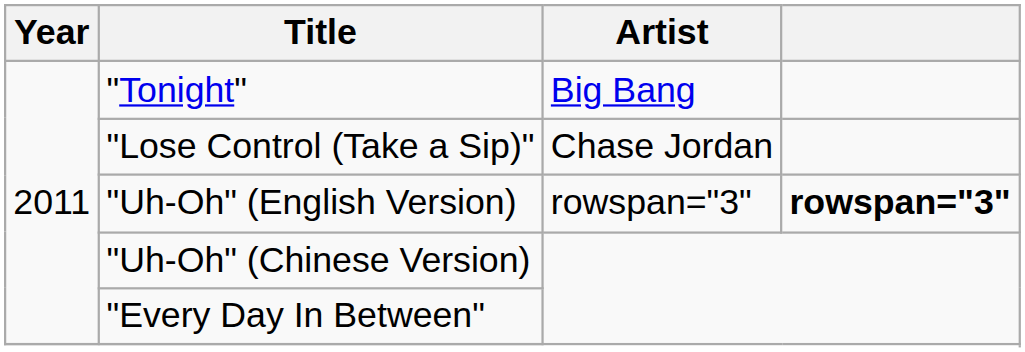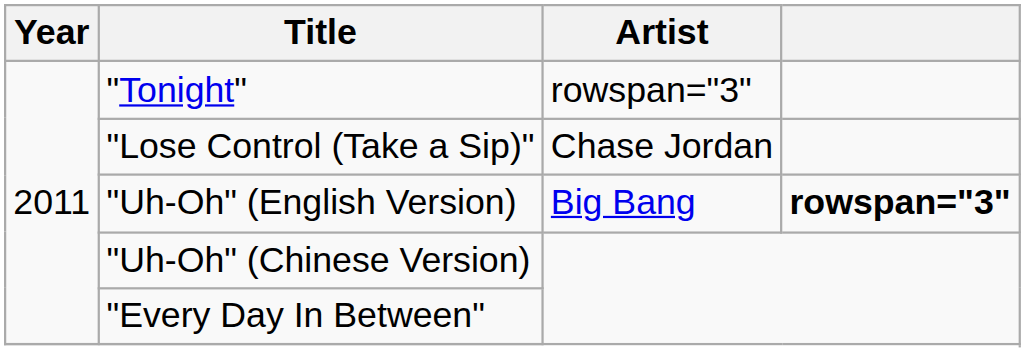(623, 89) Big Bang -> (651, 89) rowspan="3"
(651, 202) rowspan="3" -> (623, 202) Big Bang
